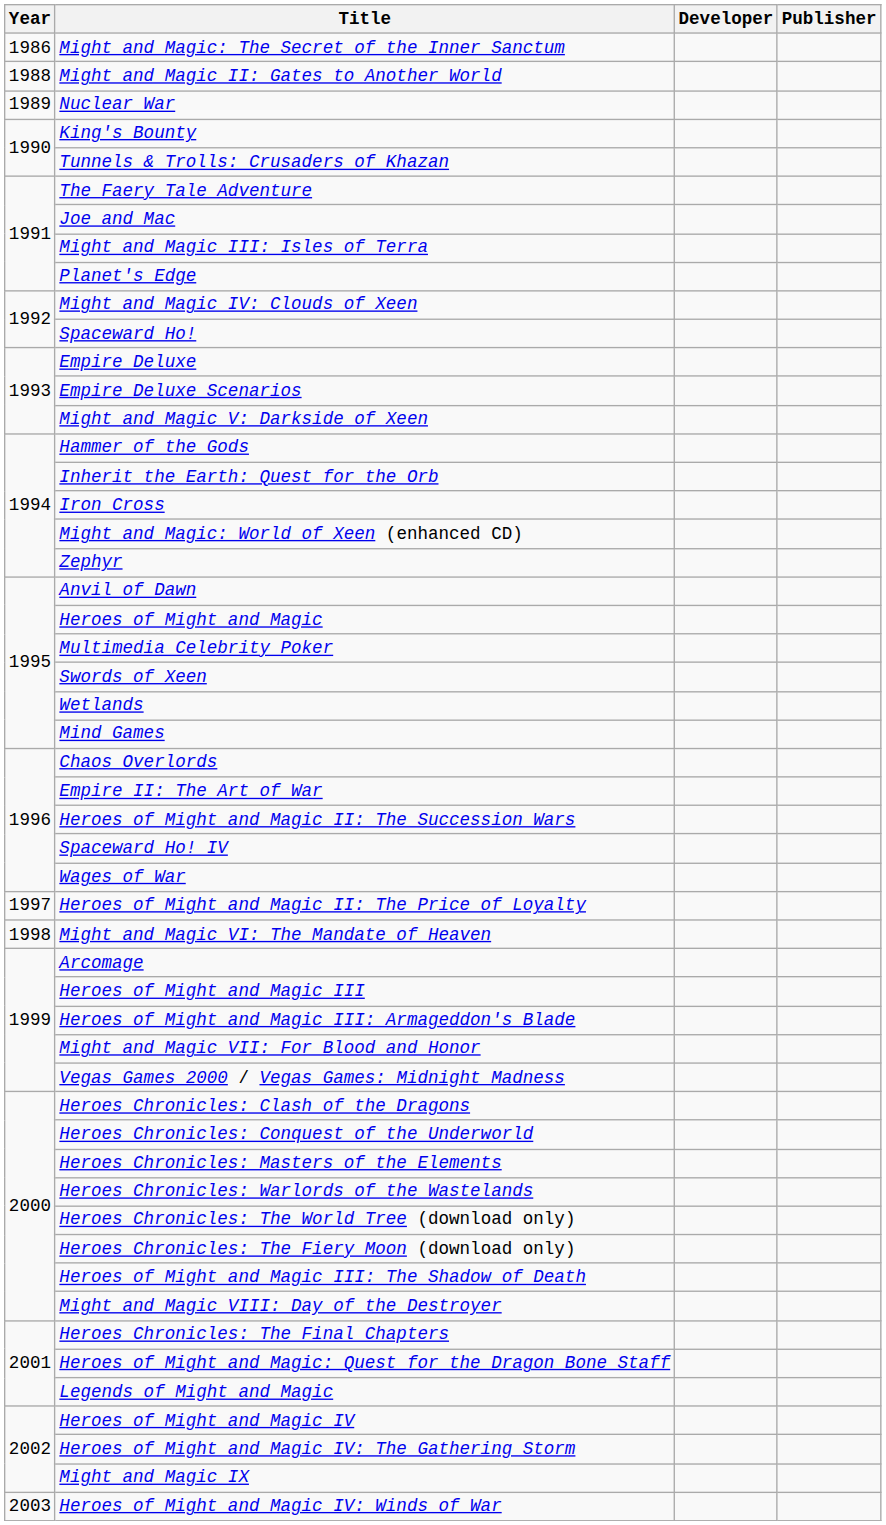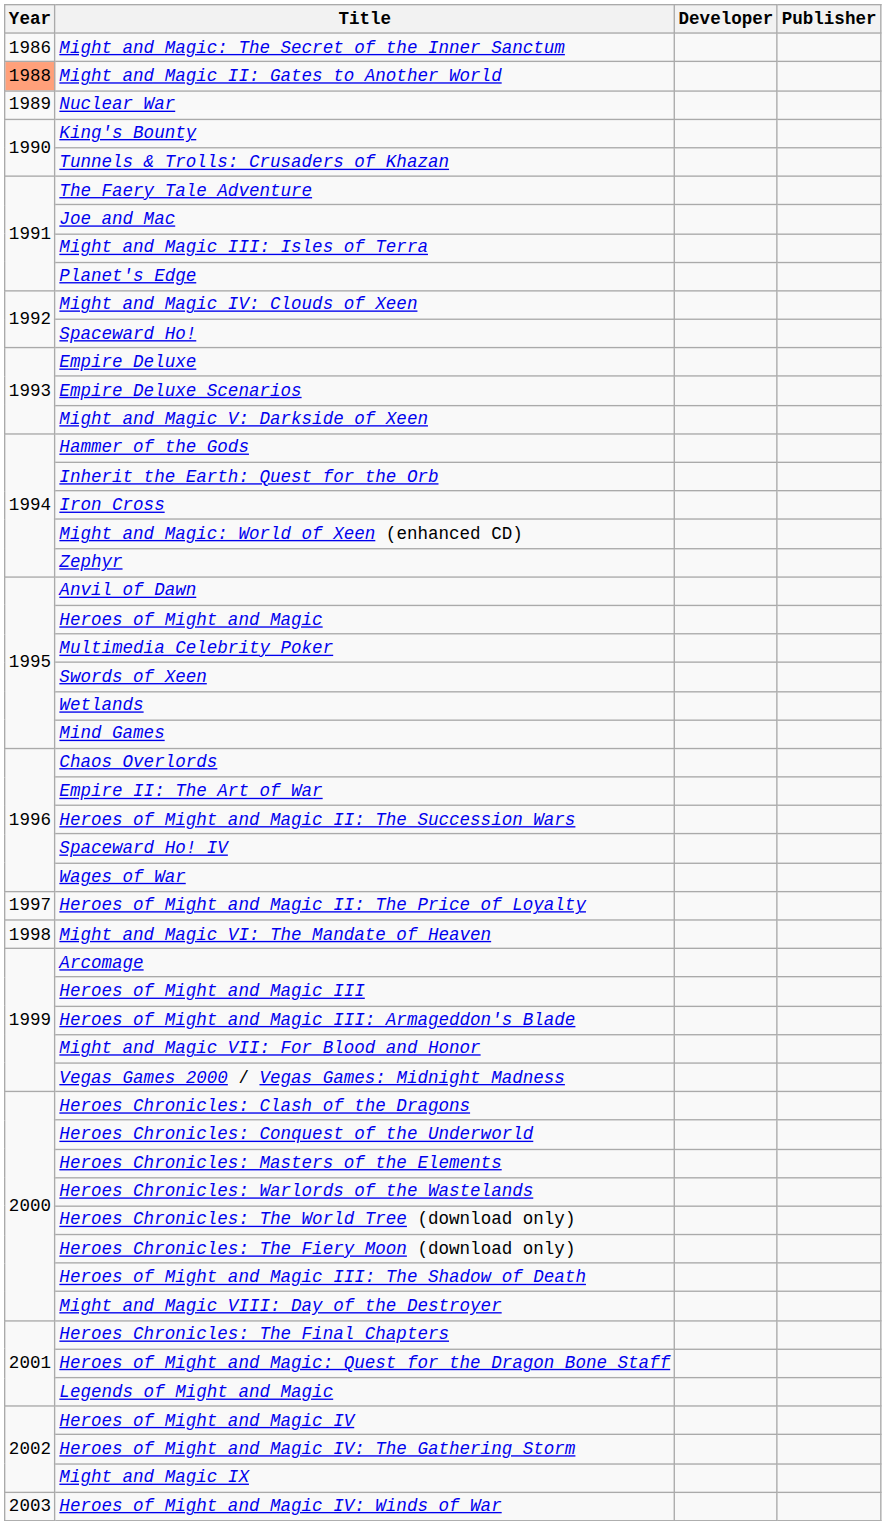(30, 76) no background -> (30, 76) lightsalmon background
